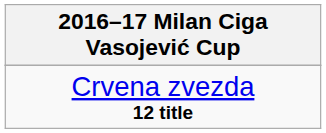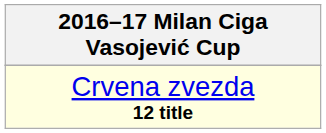(163, 96) no background -> (163, 96) lightyellow background
